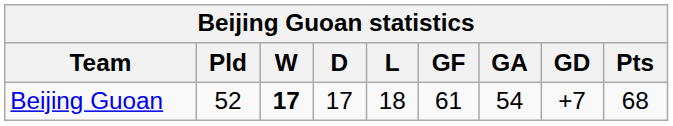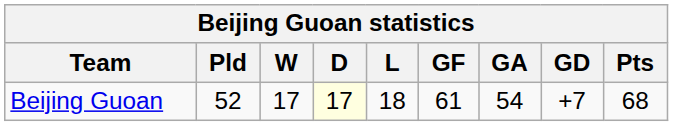(286, 100) bold -> (286, 100) normal
(339, 100) no background -> (339, 100) lightyellow background
